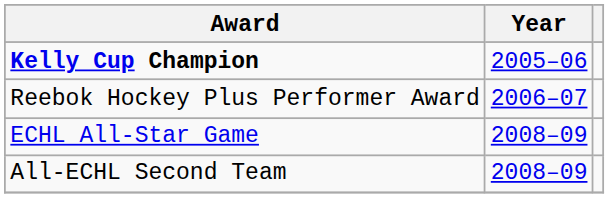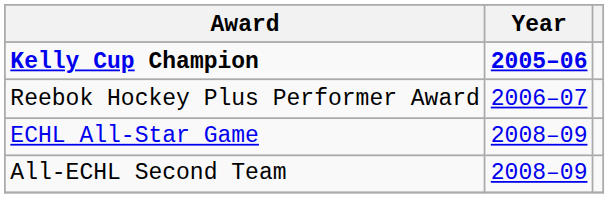(539, 61) normal -> (539, 61) bold
